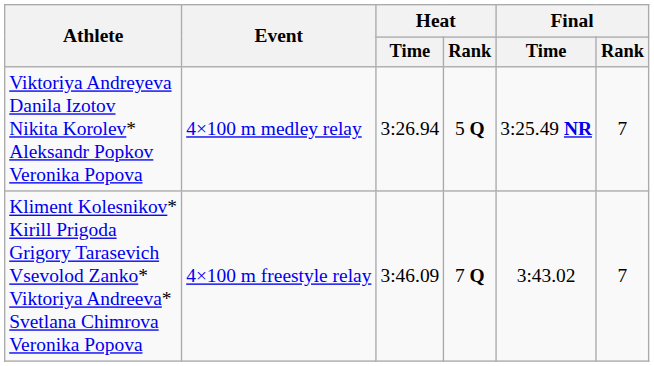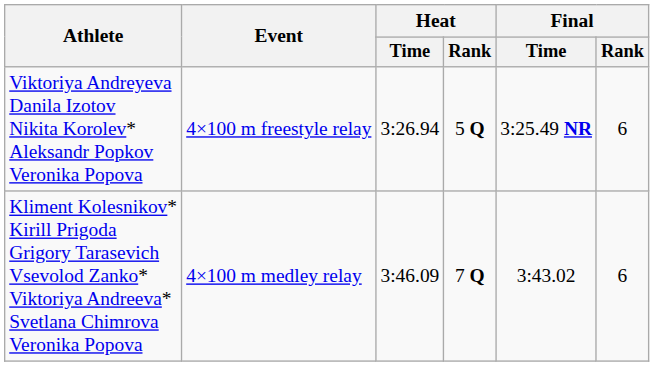(274, 129) 4×100 m medley relay -> (279, 129) 4×100 m freestyle relay
(622, 129) 7 -> (622, 129) 6
(279, 276) 4×100 m freestyle relay -> (274, 276) 4×100 m medley relay
(622, 276) 7 -> (622, 276) 6
